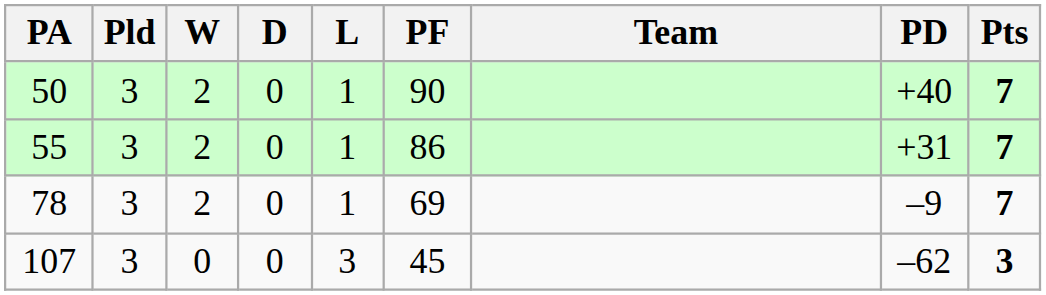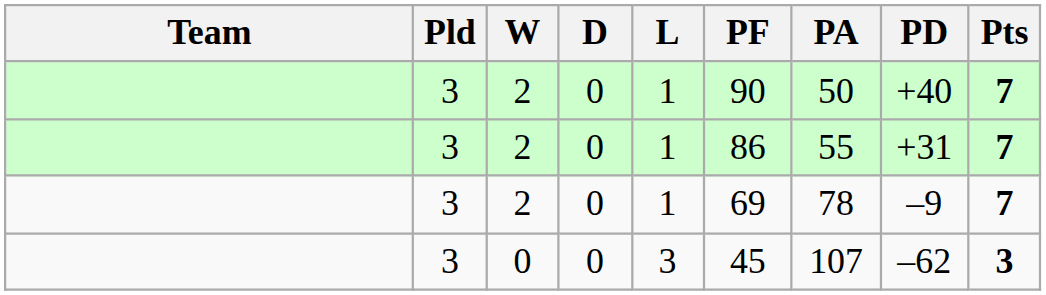columns swapped: (676, 32) <-> (49, 32)
